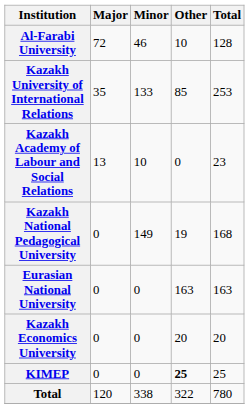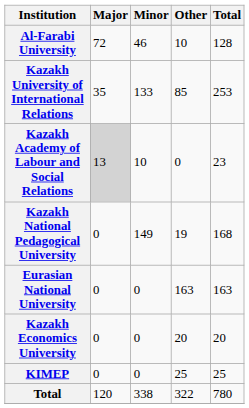(99, 162) no background -> (99, 162) lightgrey background
(181, 373) bold -> (181, 373) normal
